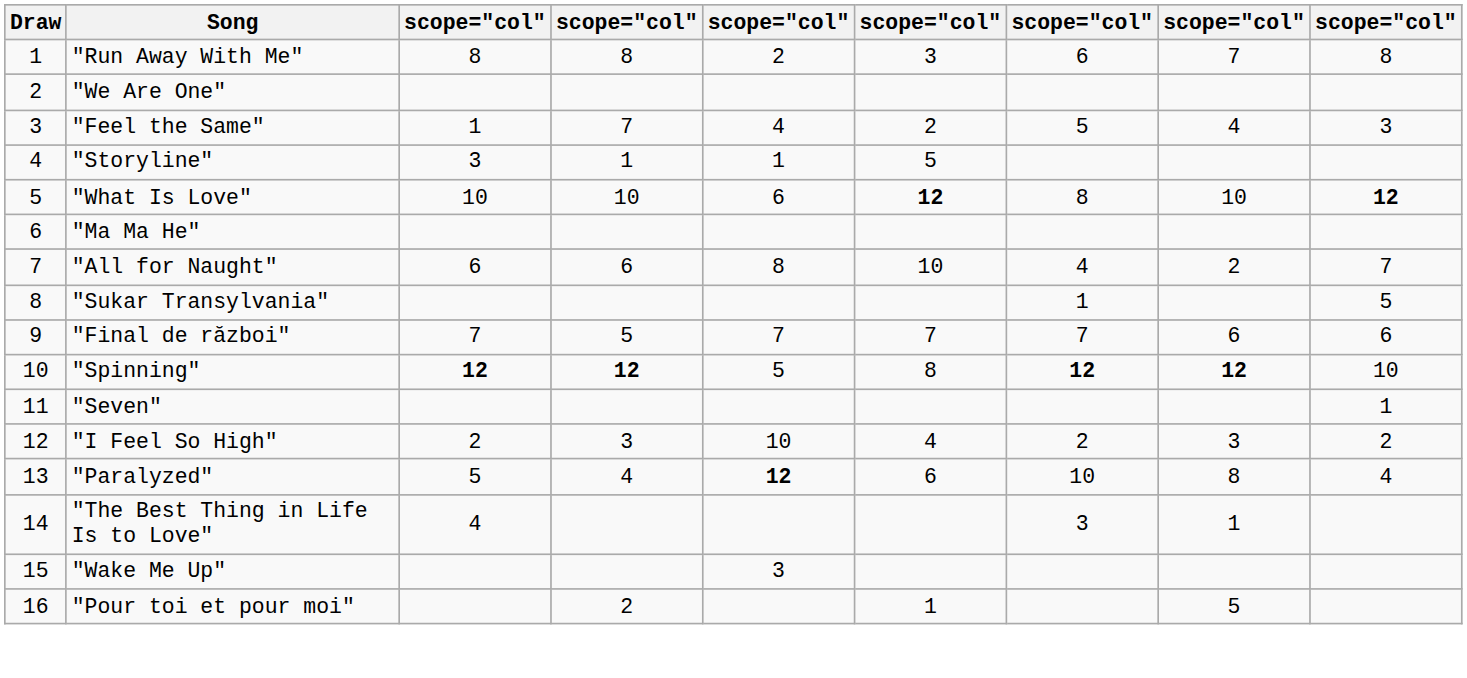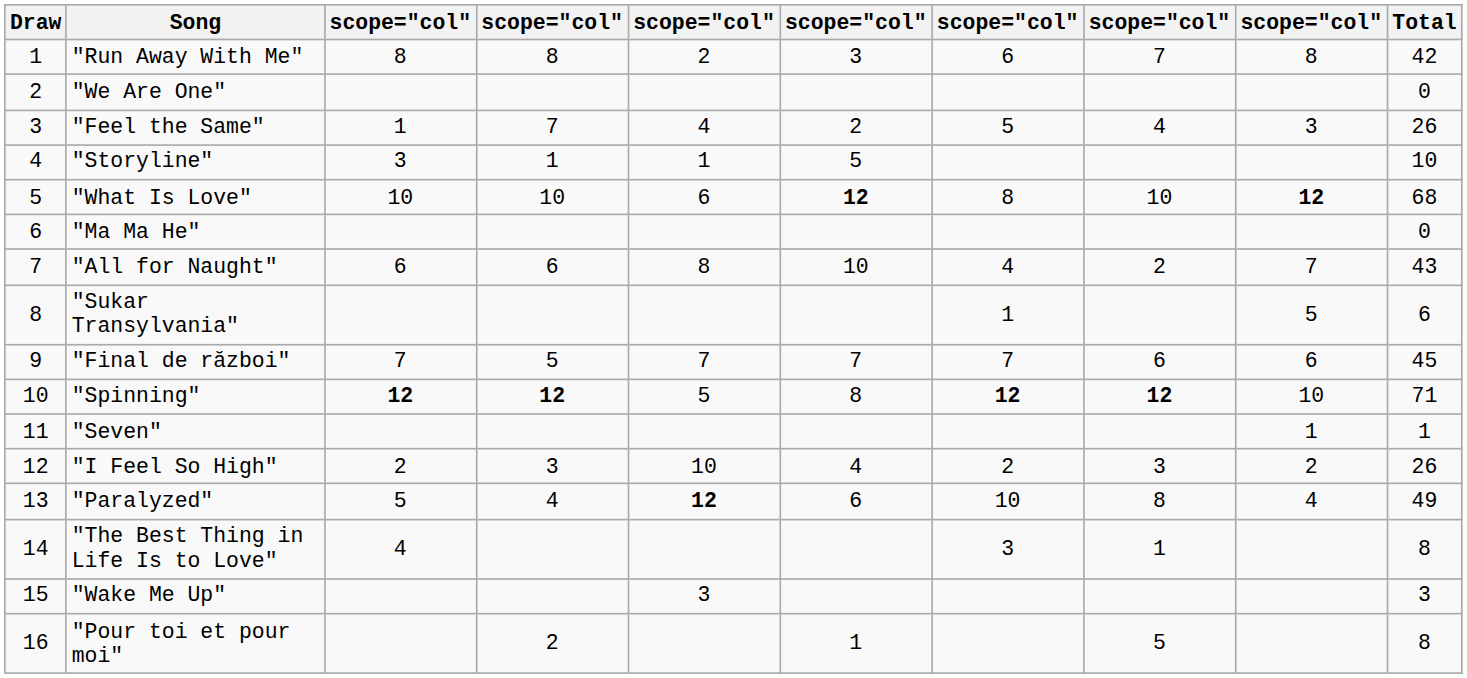+ column: (1424, 22)
